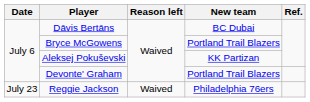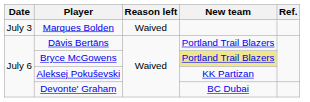+ row: (78, 27)
(234, 27) BC Dubai -> (228, 43) Portland Trail Blazers
(234, 43) no background -> (228, 58) khaki background
(234, 74) Portland Trail Blazers -> (228, 89) BC Dubai
- row: (84, 89)
